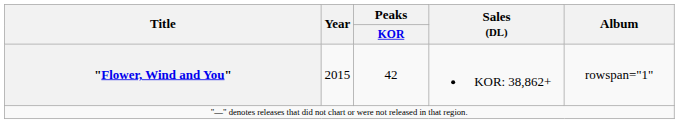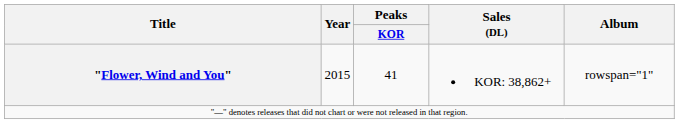(391, 74) 42 -> (391, 74) 41
